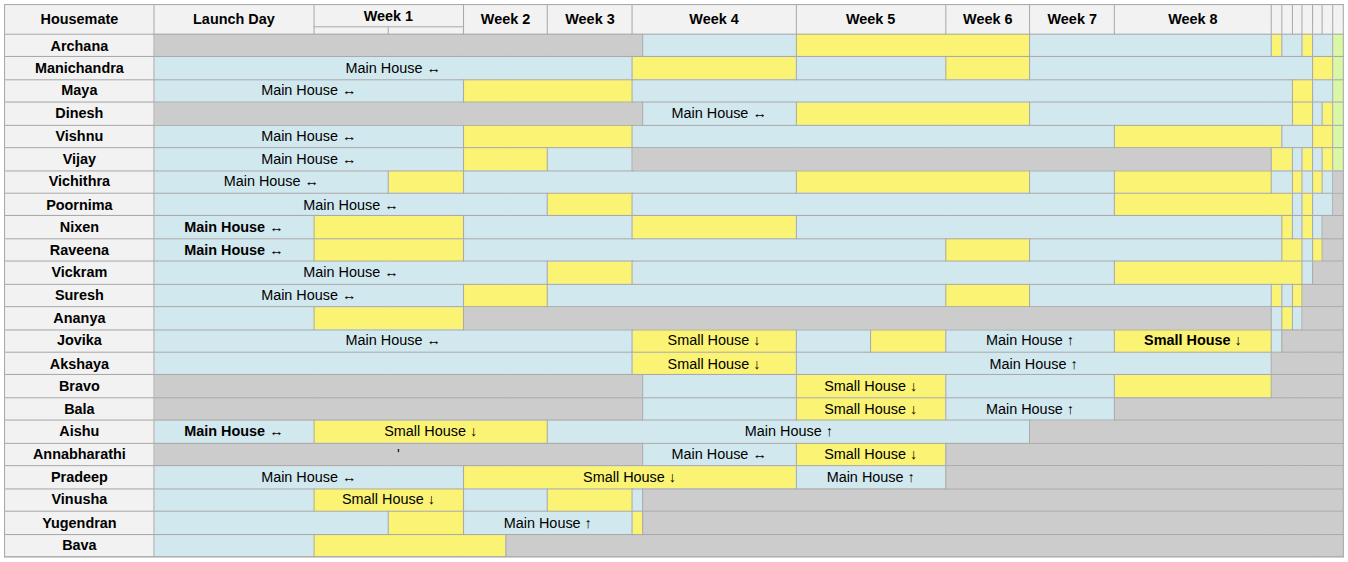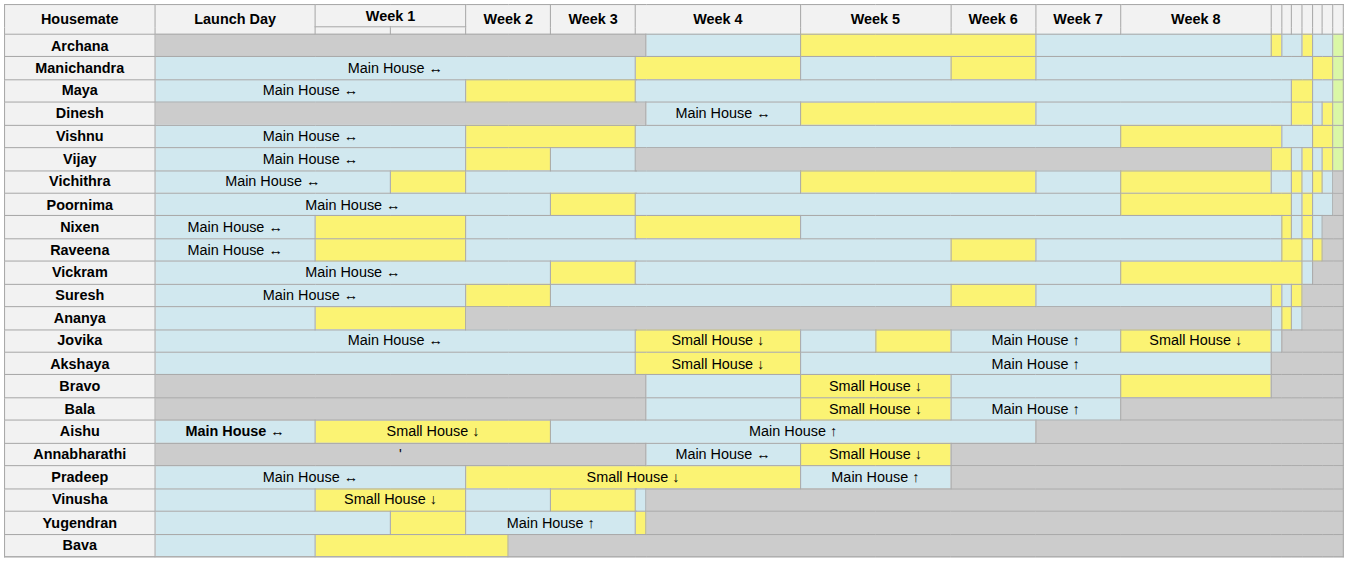(234, 227) bold -> (235, 227) normal
(234, 250) bold -> (235, 250) normal
(1193, 340) bold -> (1196, 340) normal
